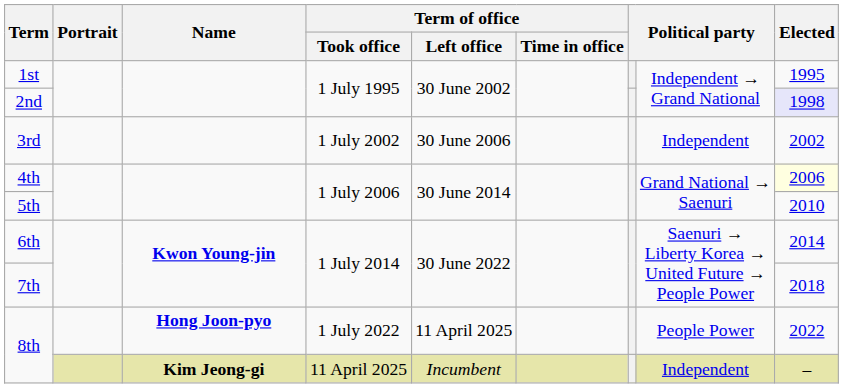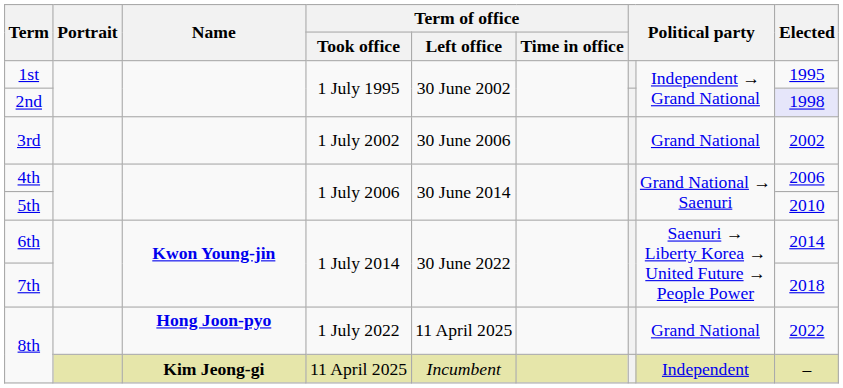(705, 140) Independent -> (705, 140) Grand National
(807, 177) lightyellow background -> (807, 177) no background
(705, 330) People Power -> (705, 330) Grand National
